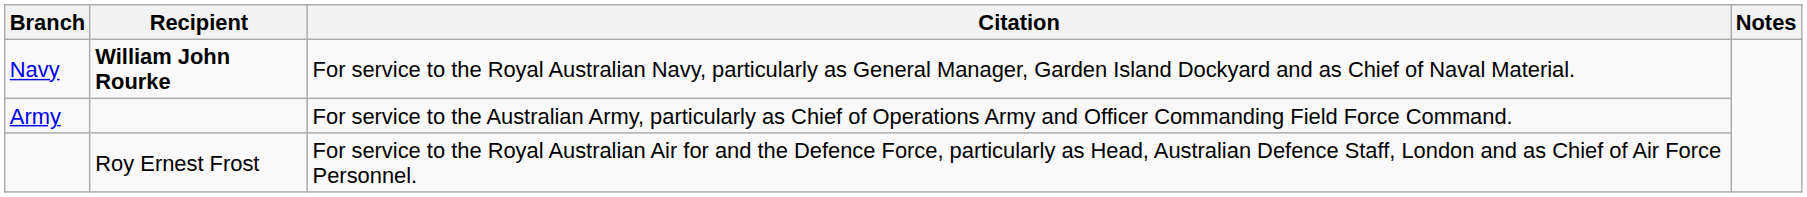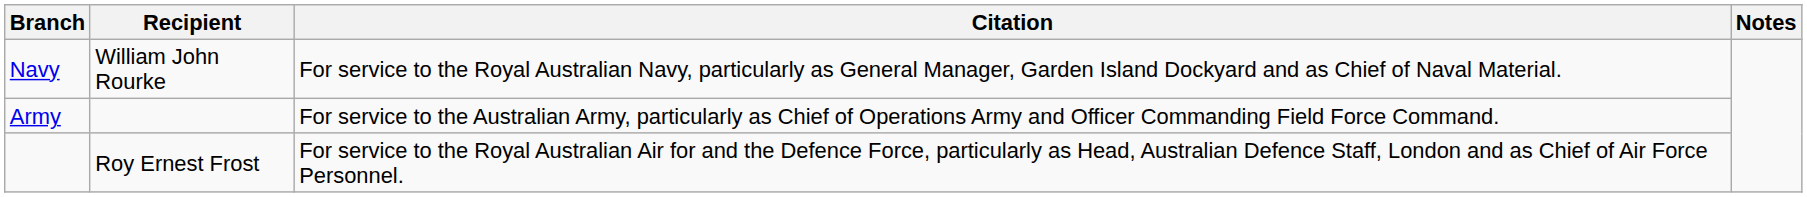(163, 69) bold -> (157, 69) normal
